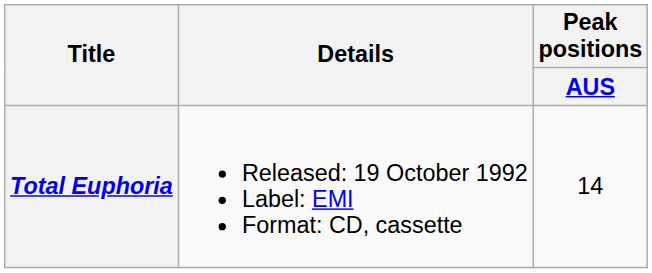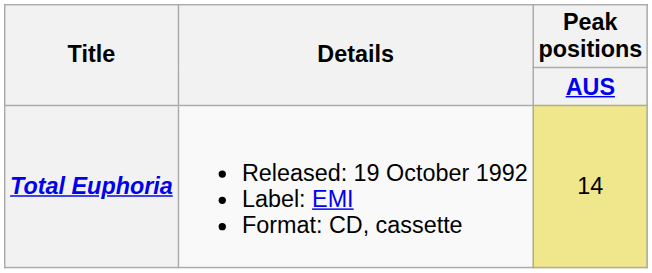(590, 186) no background -> (590, 186) khaki background
